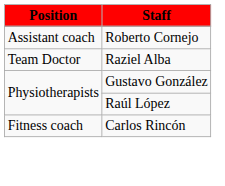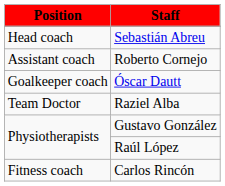+ row: (160, 37)
+ row: (148, 81)
